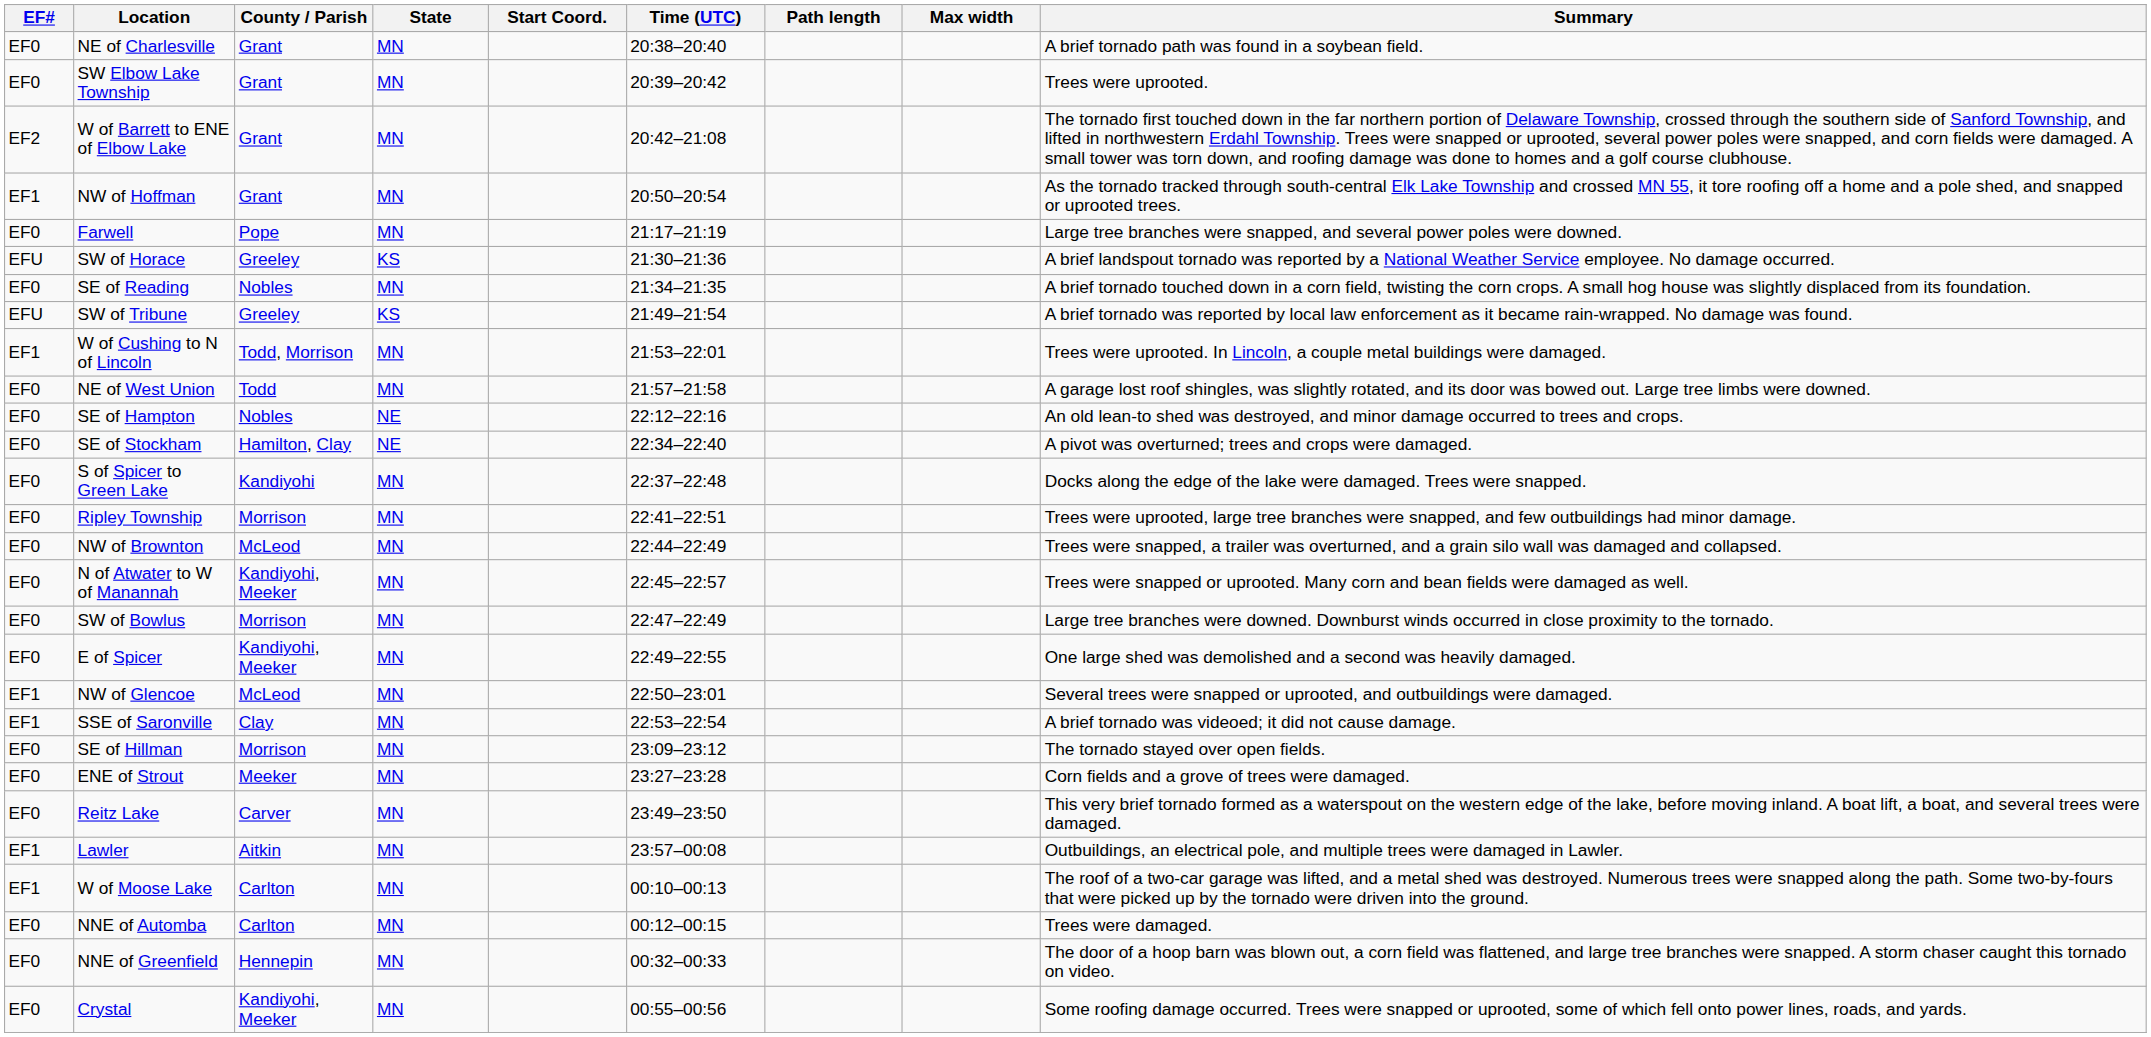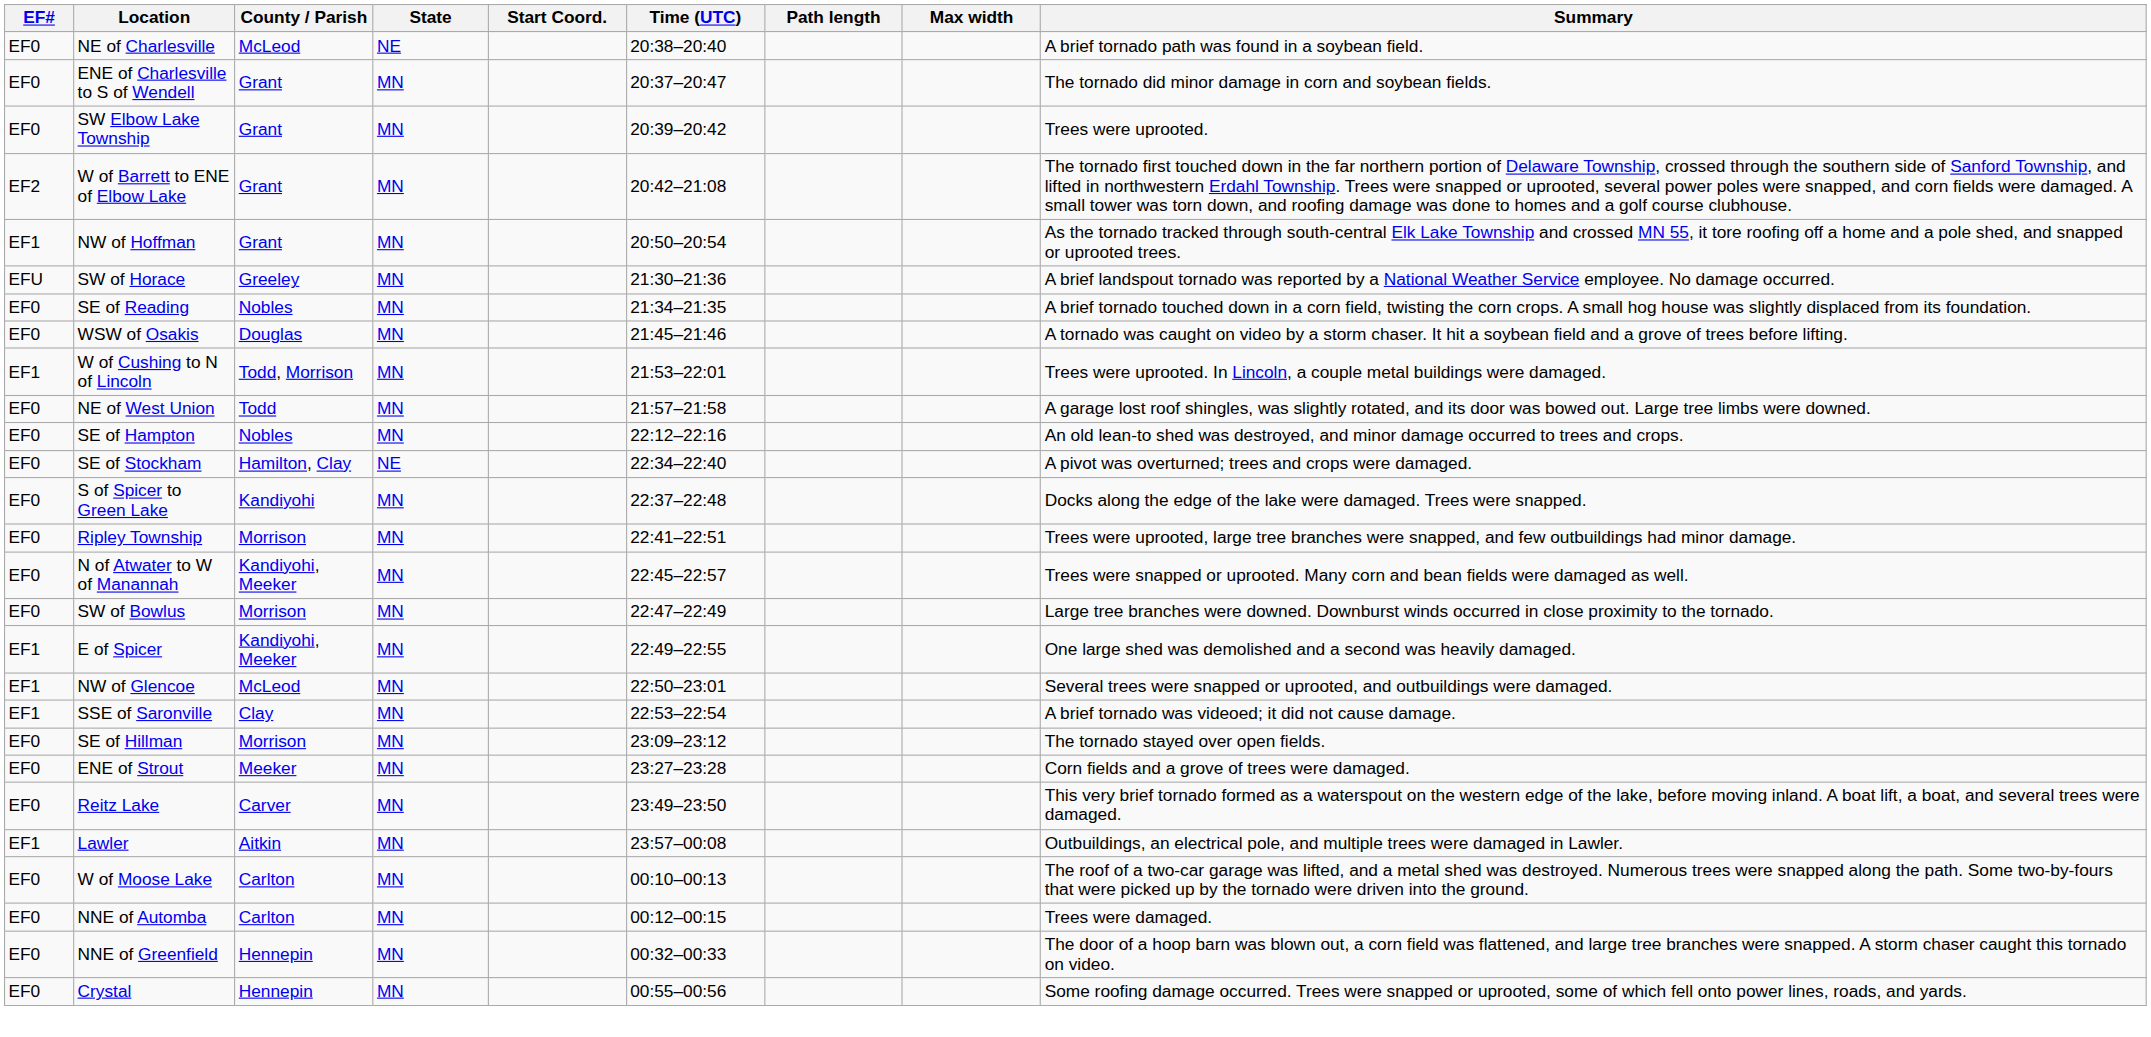(260, 45) Grant -> (270, 45) McLeod
(390, 45) MN -> (389, 45) NE
+ row: (152, 82)
- row: (105, 232)
(388, 260) KS -> (390, 279) MN
+ row: (138, 334)
- row: (132, 315)
(389, 416) NE -> (390, 436) MN
- row: (140, 545)
(24, 657) EF0 -> (24, 649) EF1
(24, 888) EF1 -> (24, 880) EF0
(279, 1009) Kandiyohi, Meeker -> (276, 991) Hennepin
